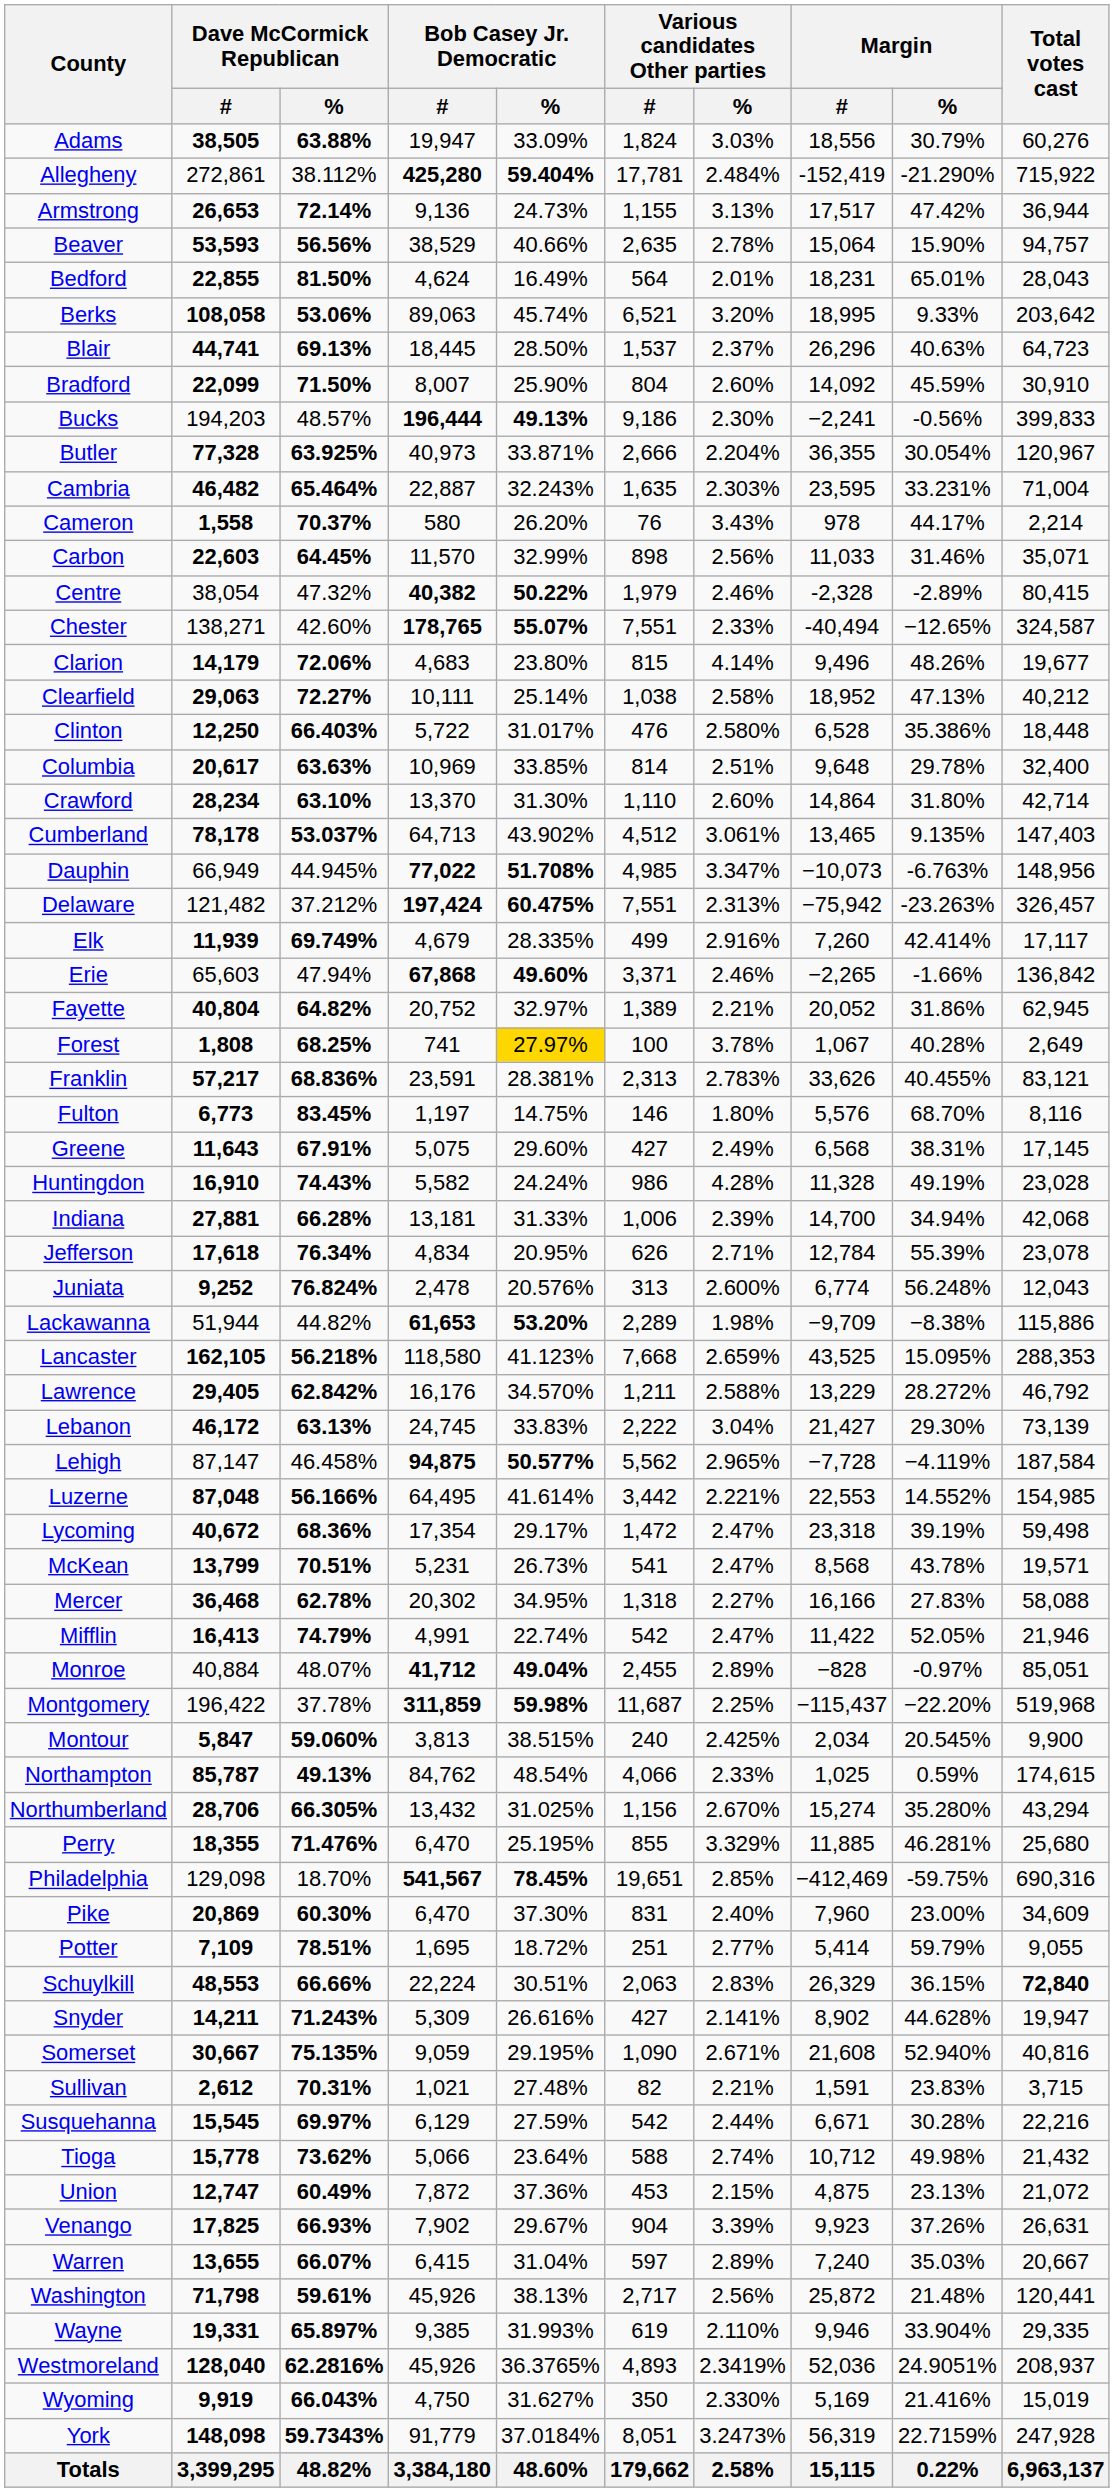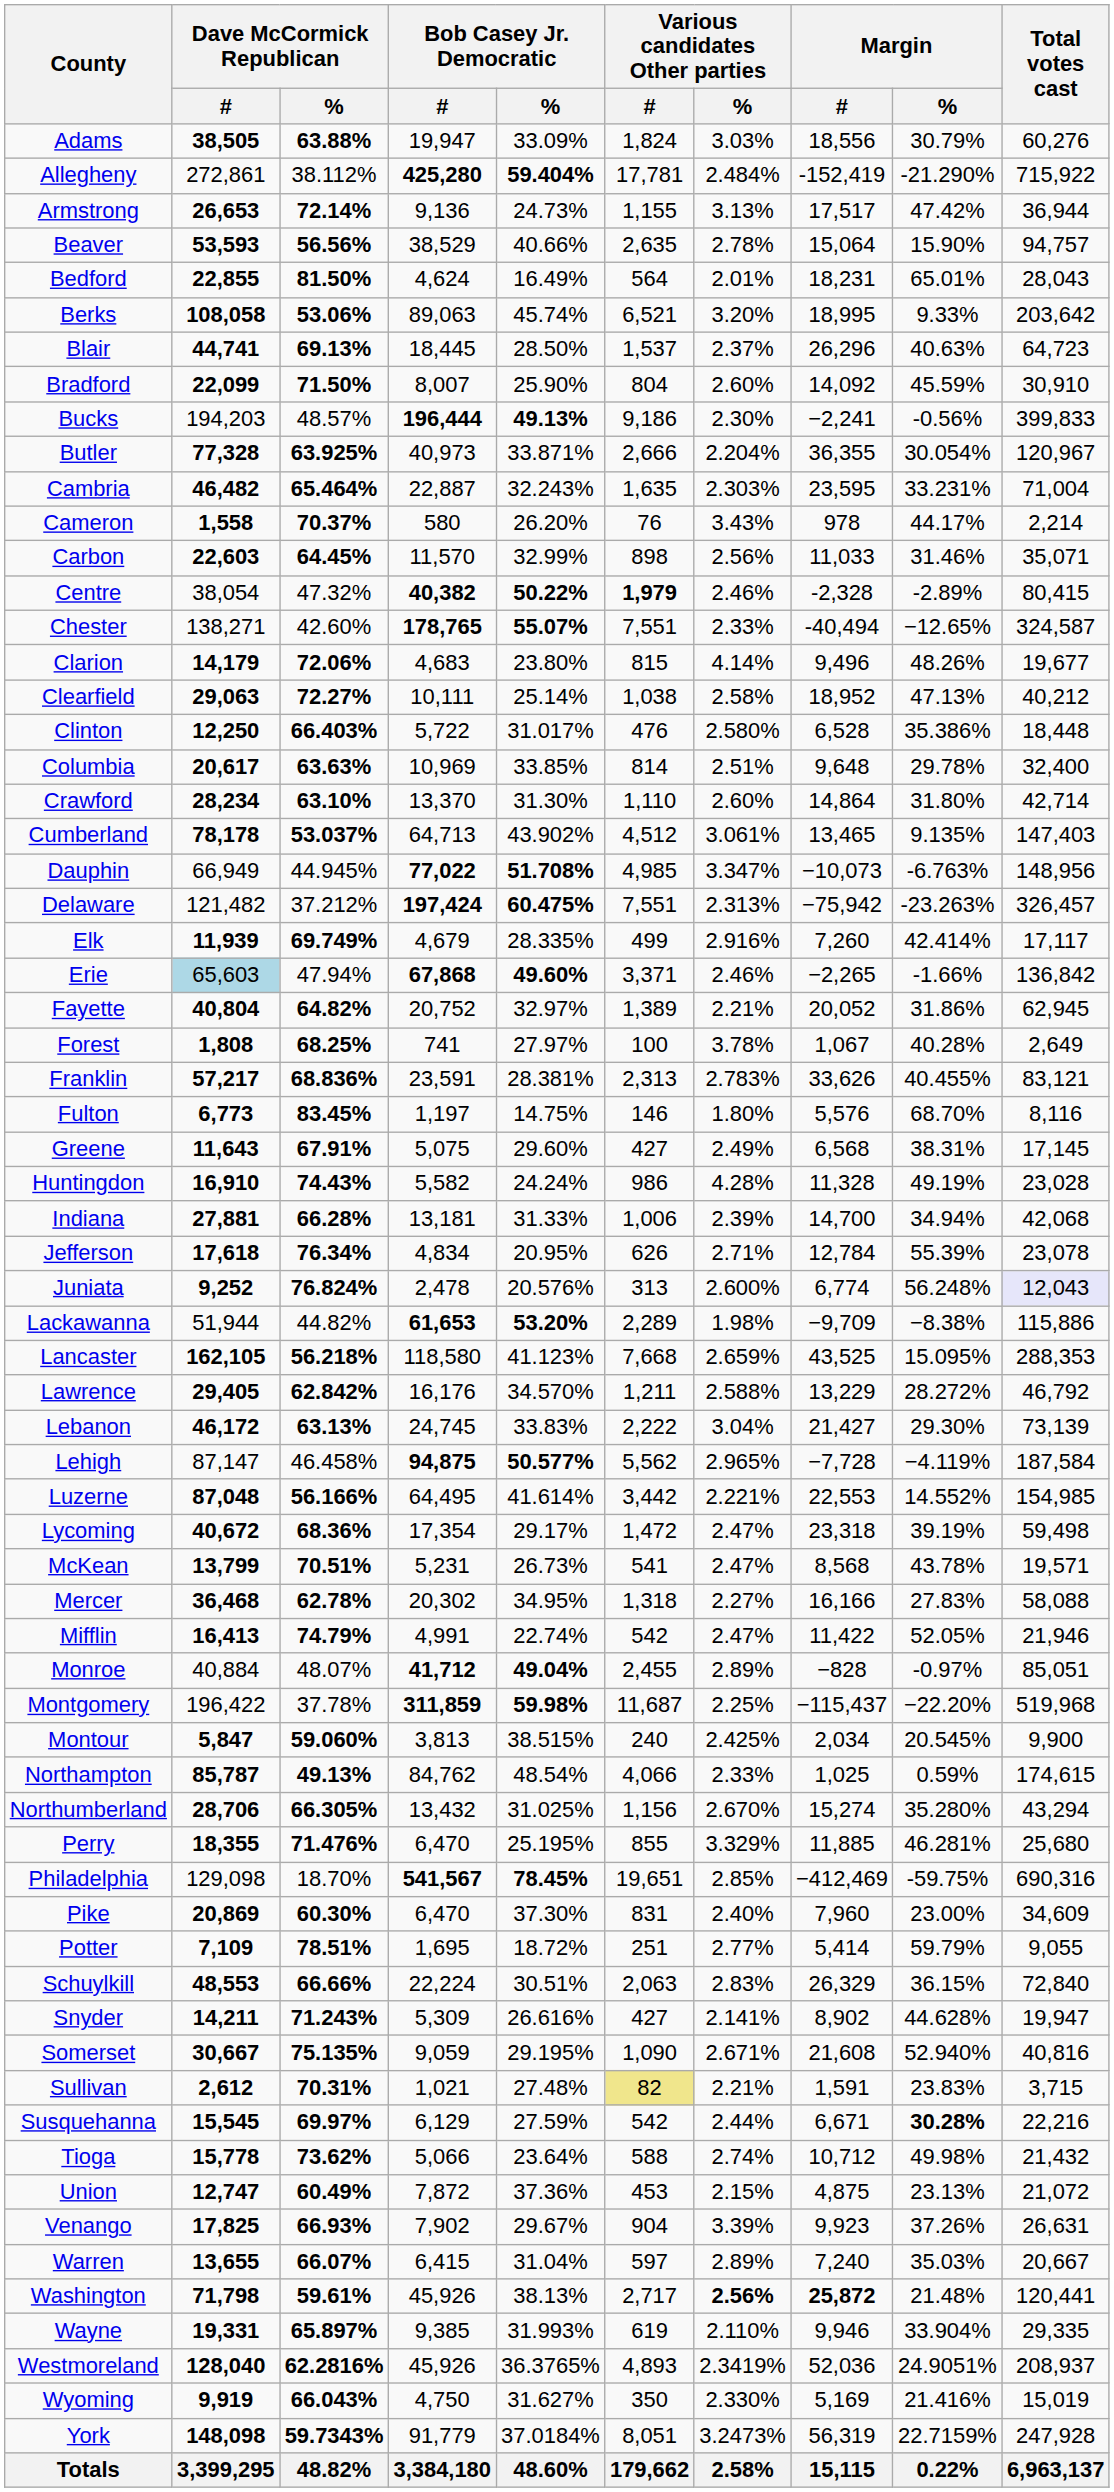(650, 592) normal -> (650, 592) bold
(226, 975) no background -> (226, 975) lightblue background
(550, 1044) gold background -> (550, 1044) no background
(1056, 1287) no background -> (1056, 1287) lavender background
(1056, 1983) bold -> (1056, 1983) normal
(650, 2087) no background -> (650, 2087) khaki background
(947, 2122) normal -> (947, 2122) bold
(743, 2296) normal -> (743, 2296) bold
(842, 2296) normal -> (842, 2296) bold
